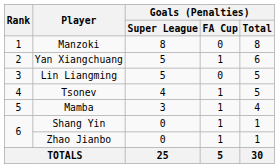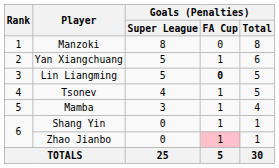(220, 76) normal -> (220, 76) bold
(220, 139) no background -> (220, 139) pink background
